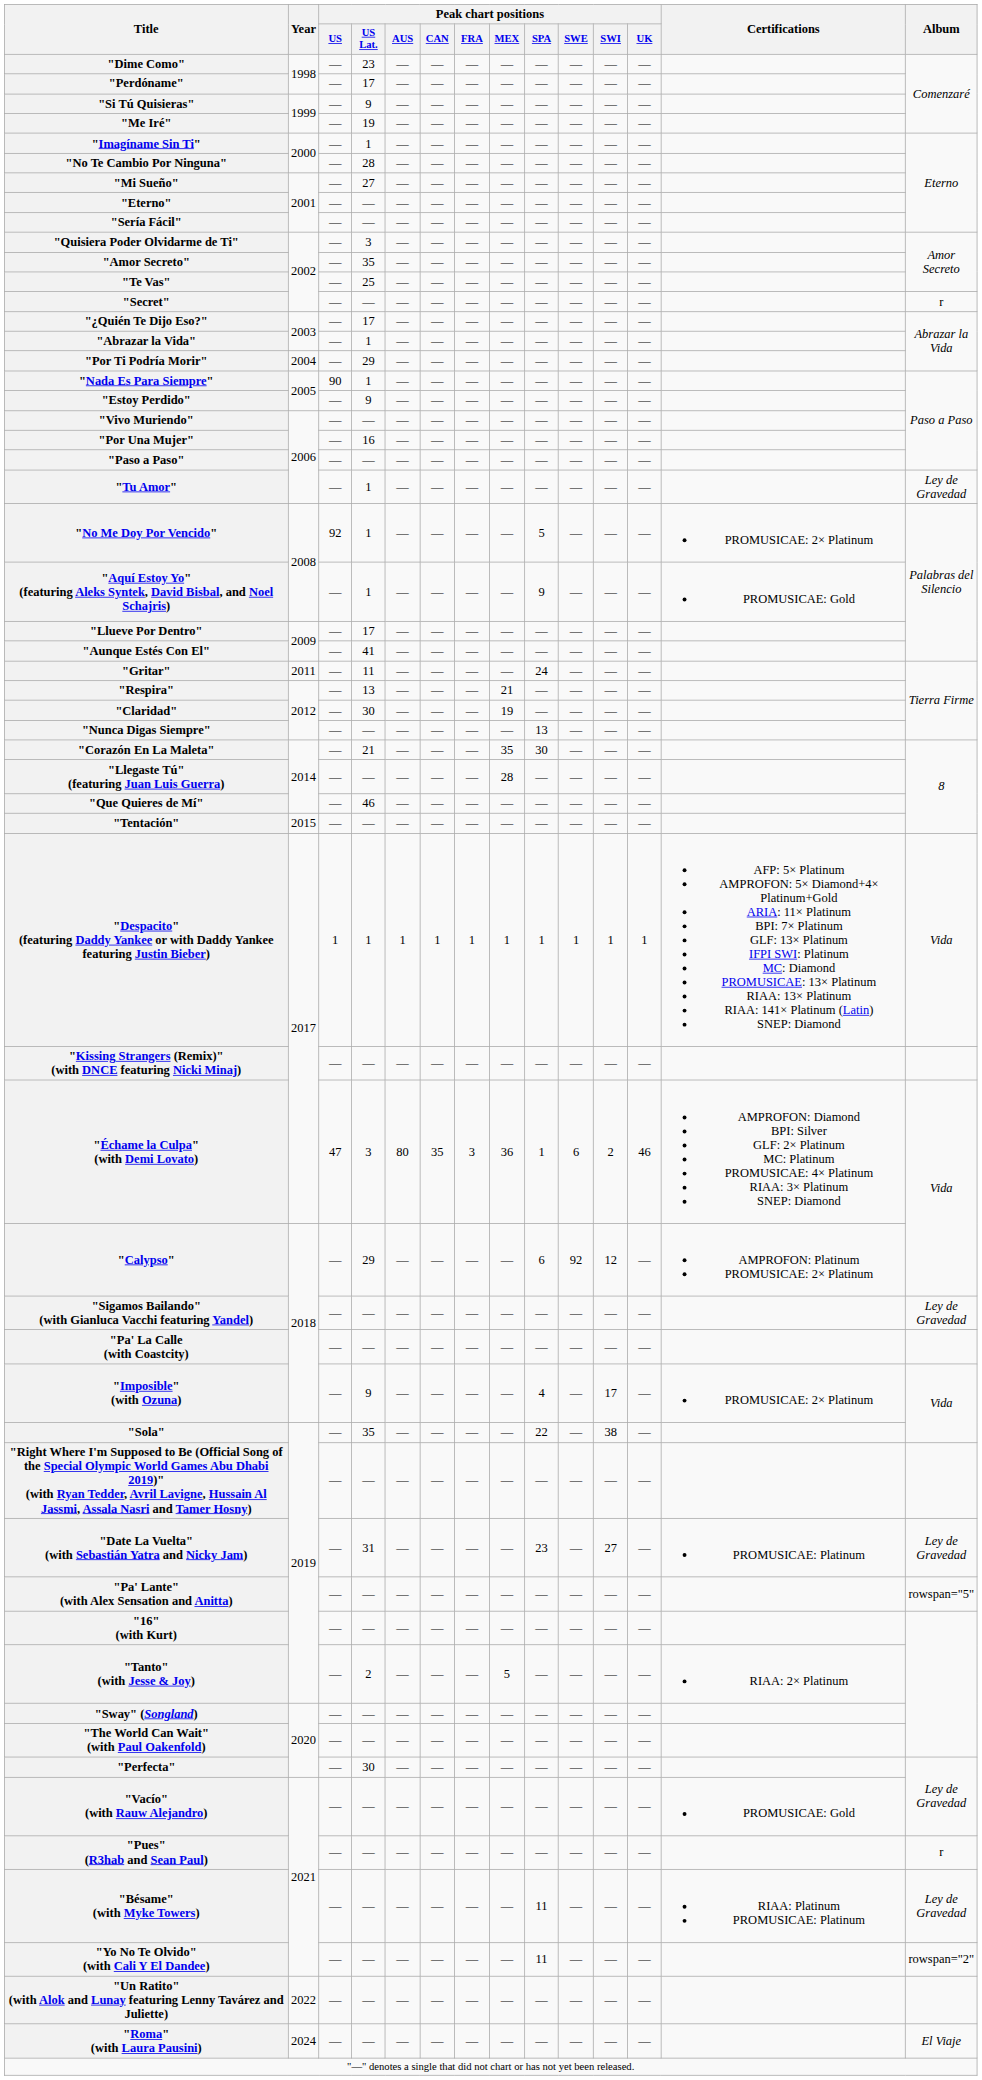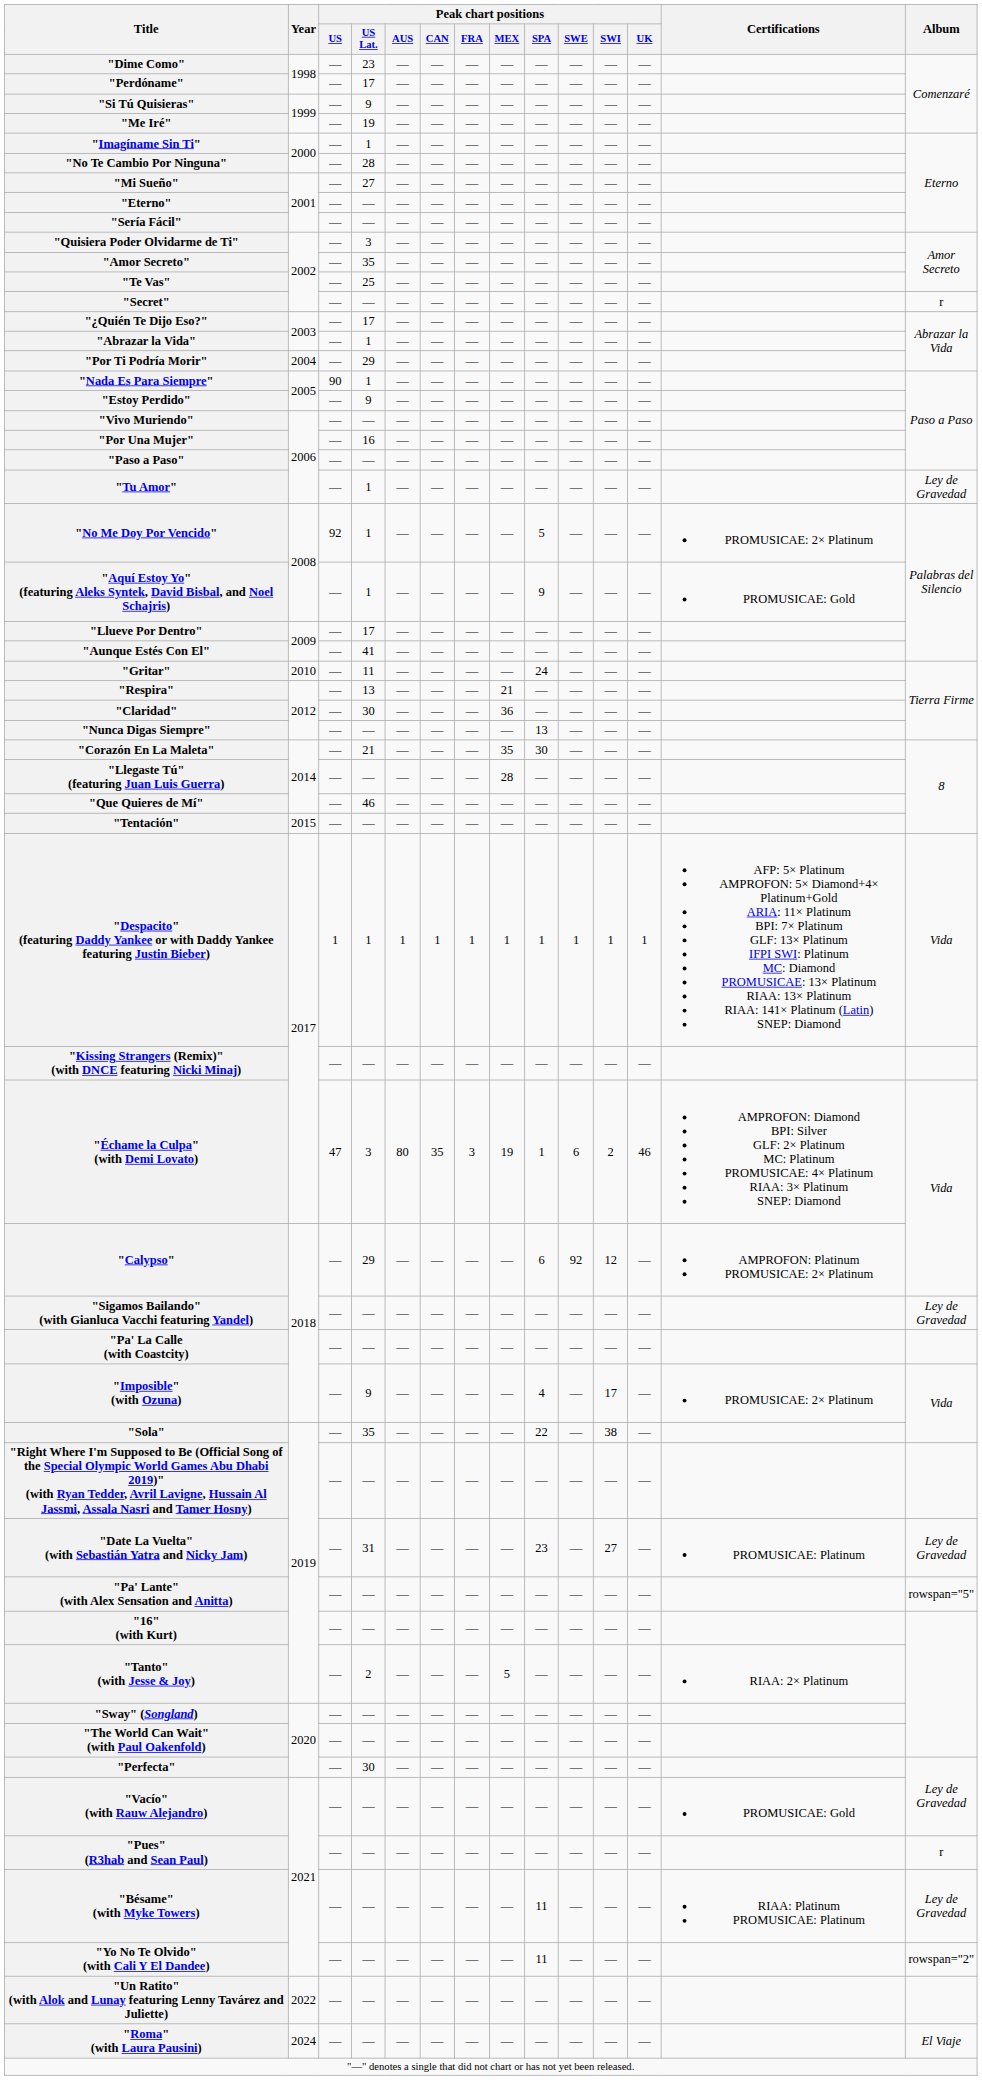(303, 670) 2011 -> (303, 670) 2010
(507, 710) 19 -> (507, 710) 36
(507, 1151) 36 -> (507, 1151) 19
